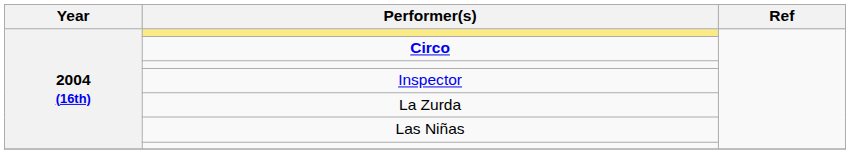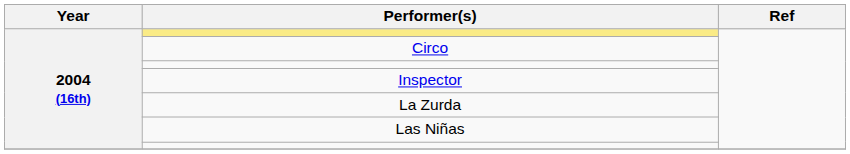(430, 48) bold -> (430, 48) normal
